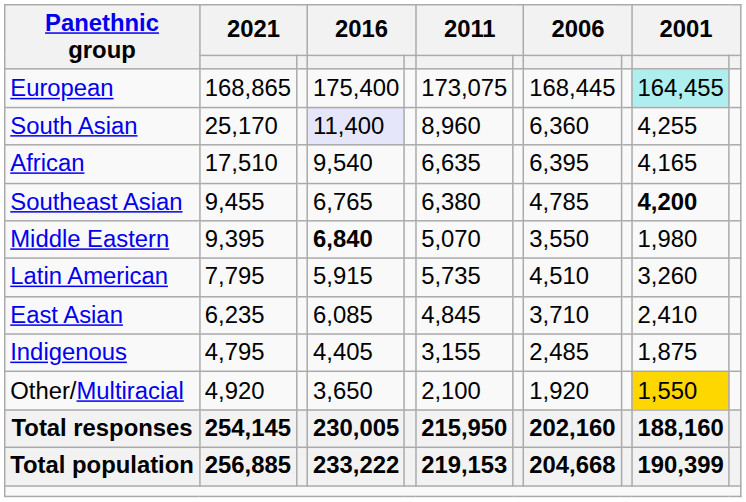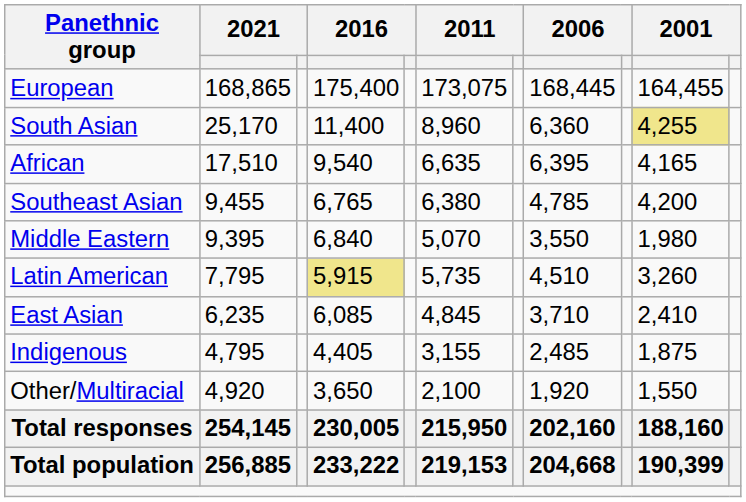(681, 88) paleturquoise background -> (681, 88) no background
(349, 125) lavender background -> (349, 125) no background
(667, 125) no background -> (667, 125) khaki background
(667, 201) bold -> (667, 201) normal
(343, 239) bold -> (343, 239) normal
(343, 277) no background -> (343, 277) khaki background
(667, 390) gold background -> (667, 390) no background
